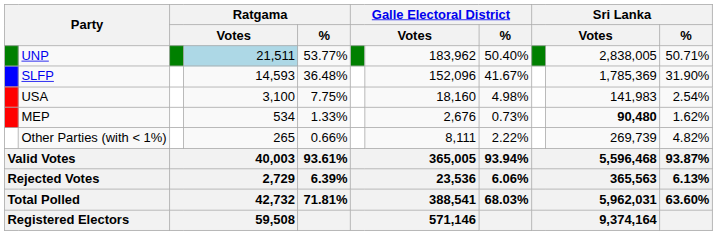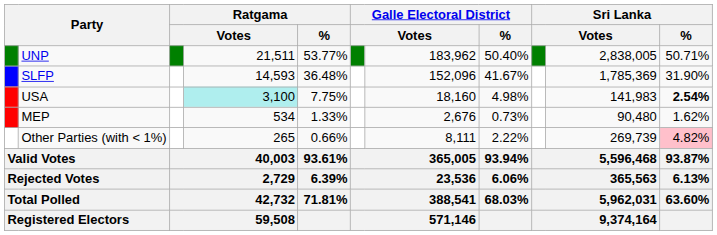(276, 55) lightblue background -> (276, 55) no background
(279, 96) no background -> (279, 96) paleturquoise background
(691, 96) normal -> (691, 96) bold
(637, 117) bold -> (637, 117) normal
(691, 138) no background -> (691, 138) pink background
